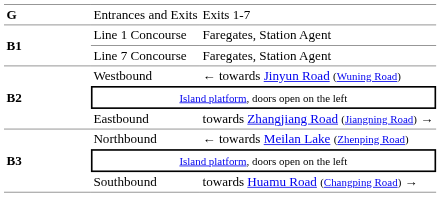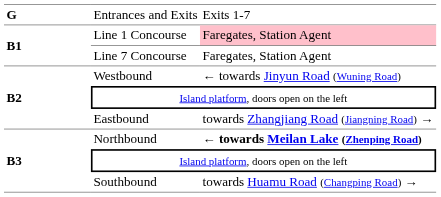(267, 35) no background -> (267, 35) pink background
(306, 139) normal -> (312, 139) bold
